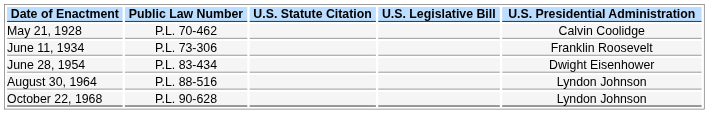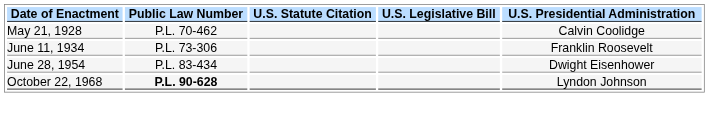- row: (52, 81)
(186, 98) normal -> (186, 81) bold
